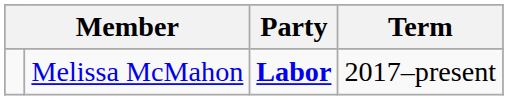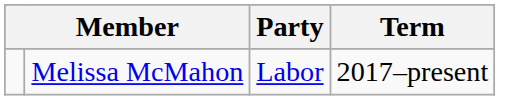(294, 71) bold -> (290, 71) normal
